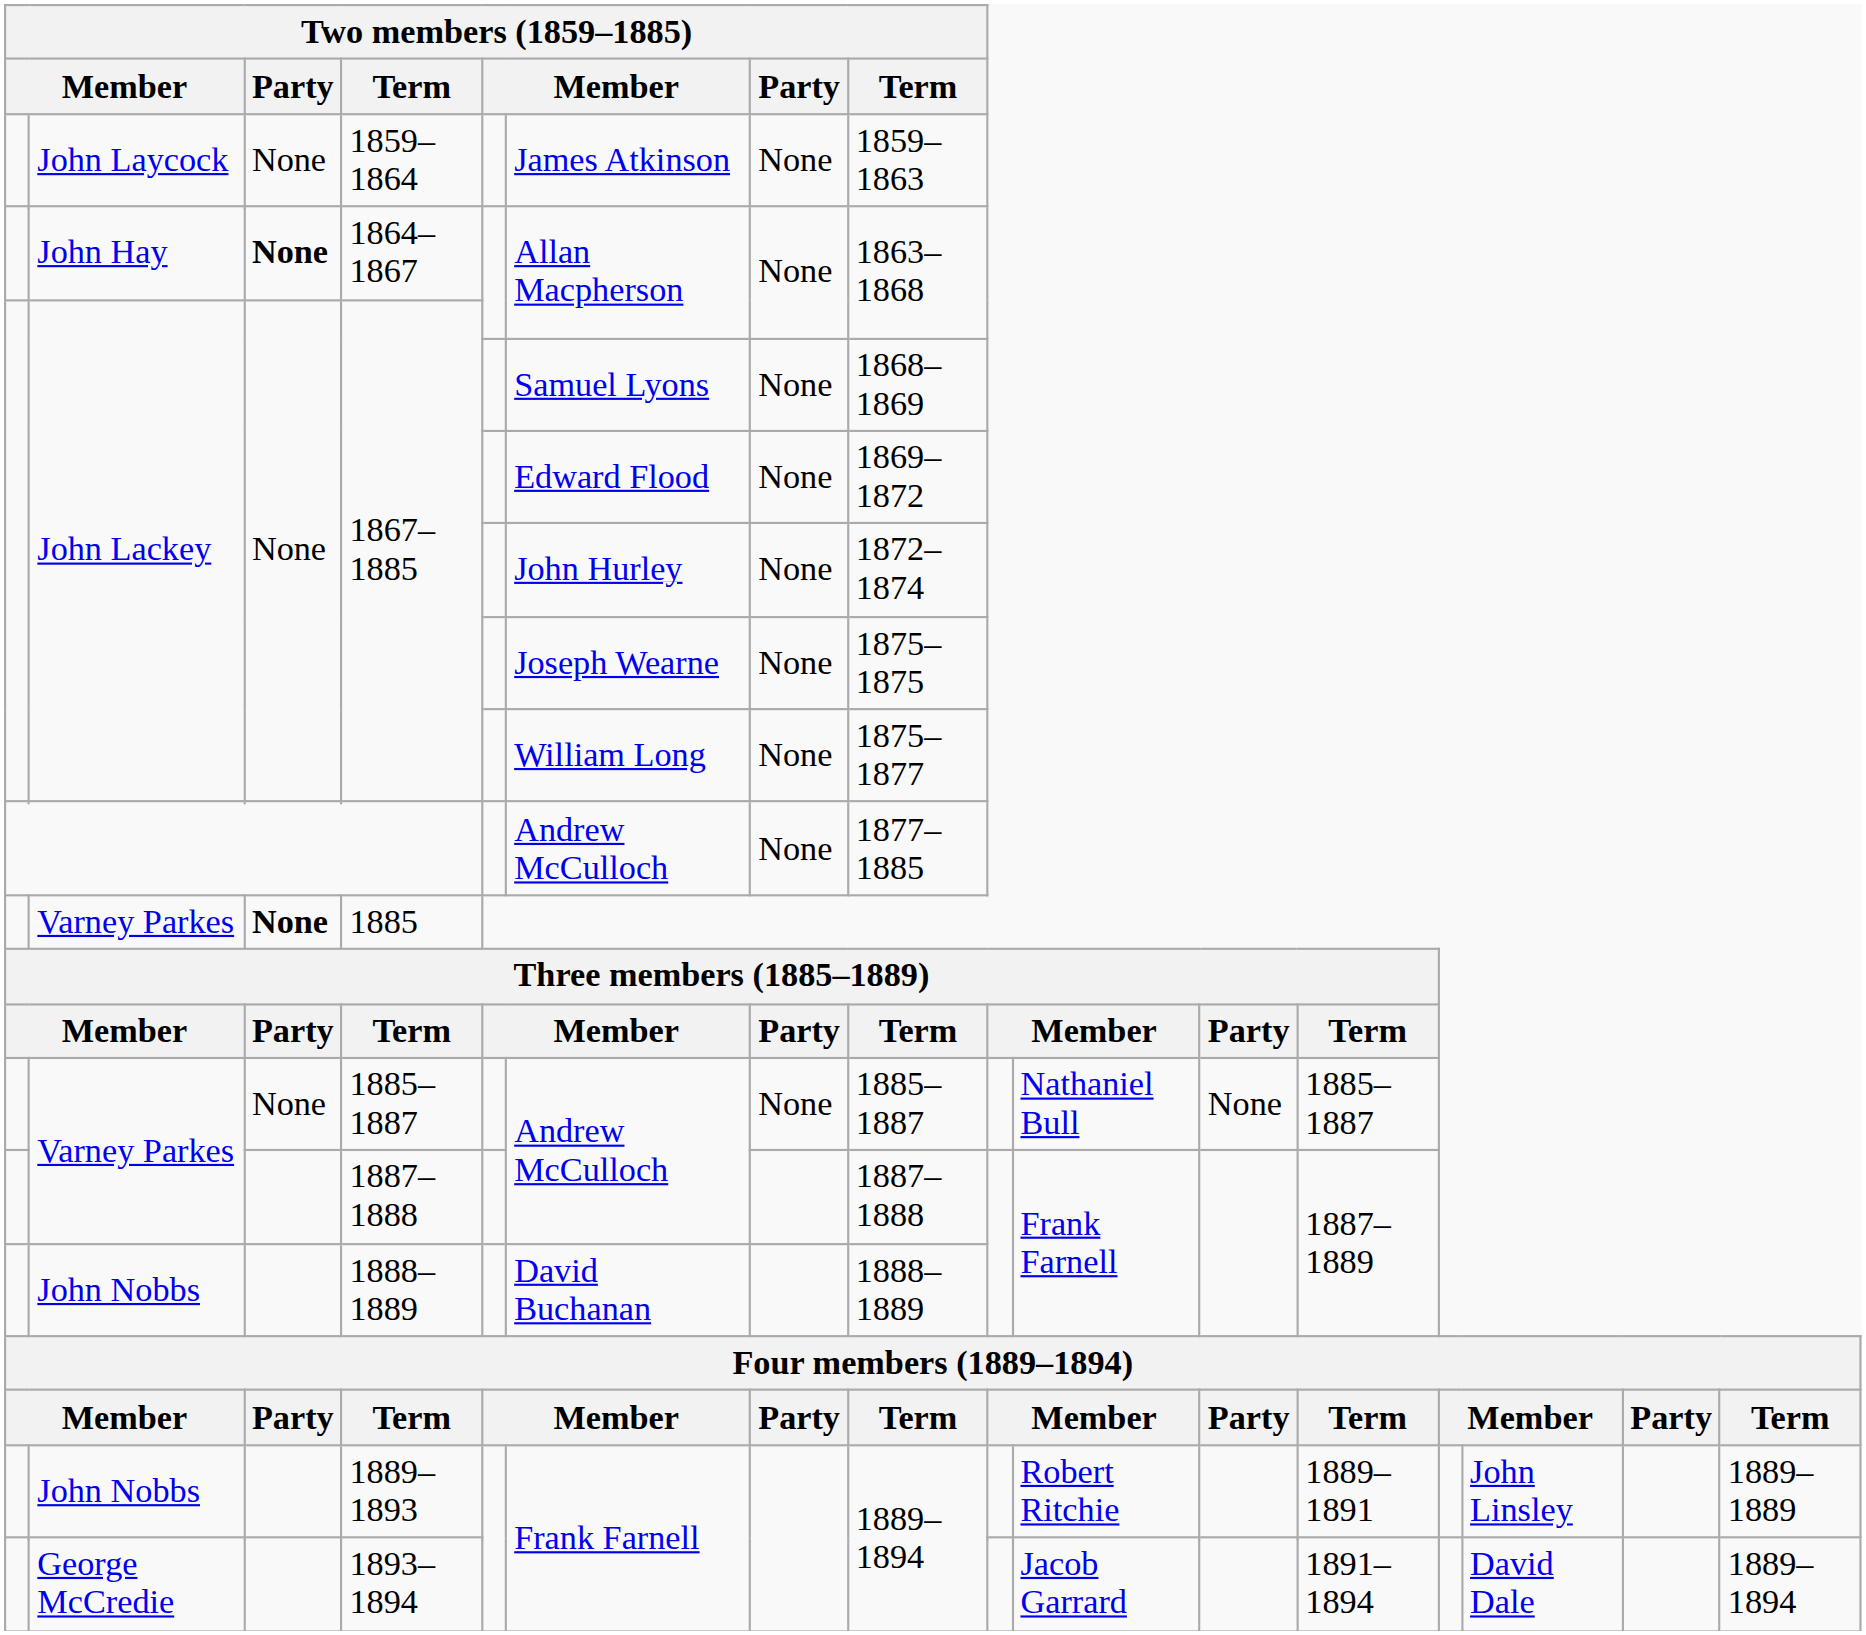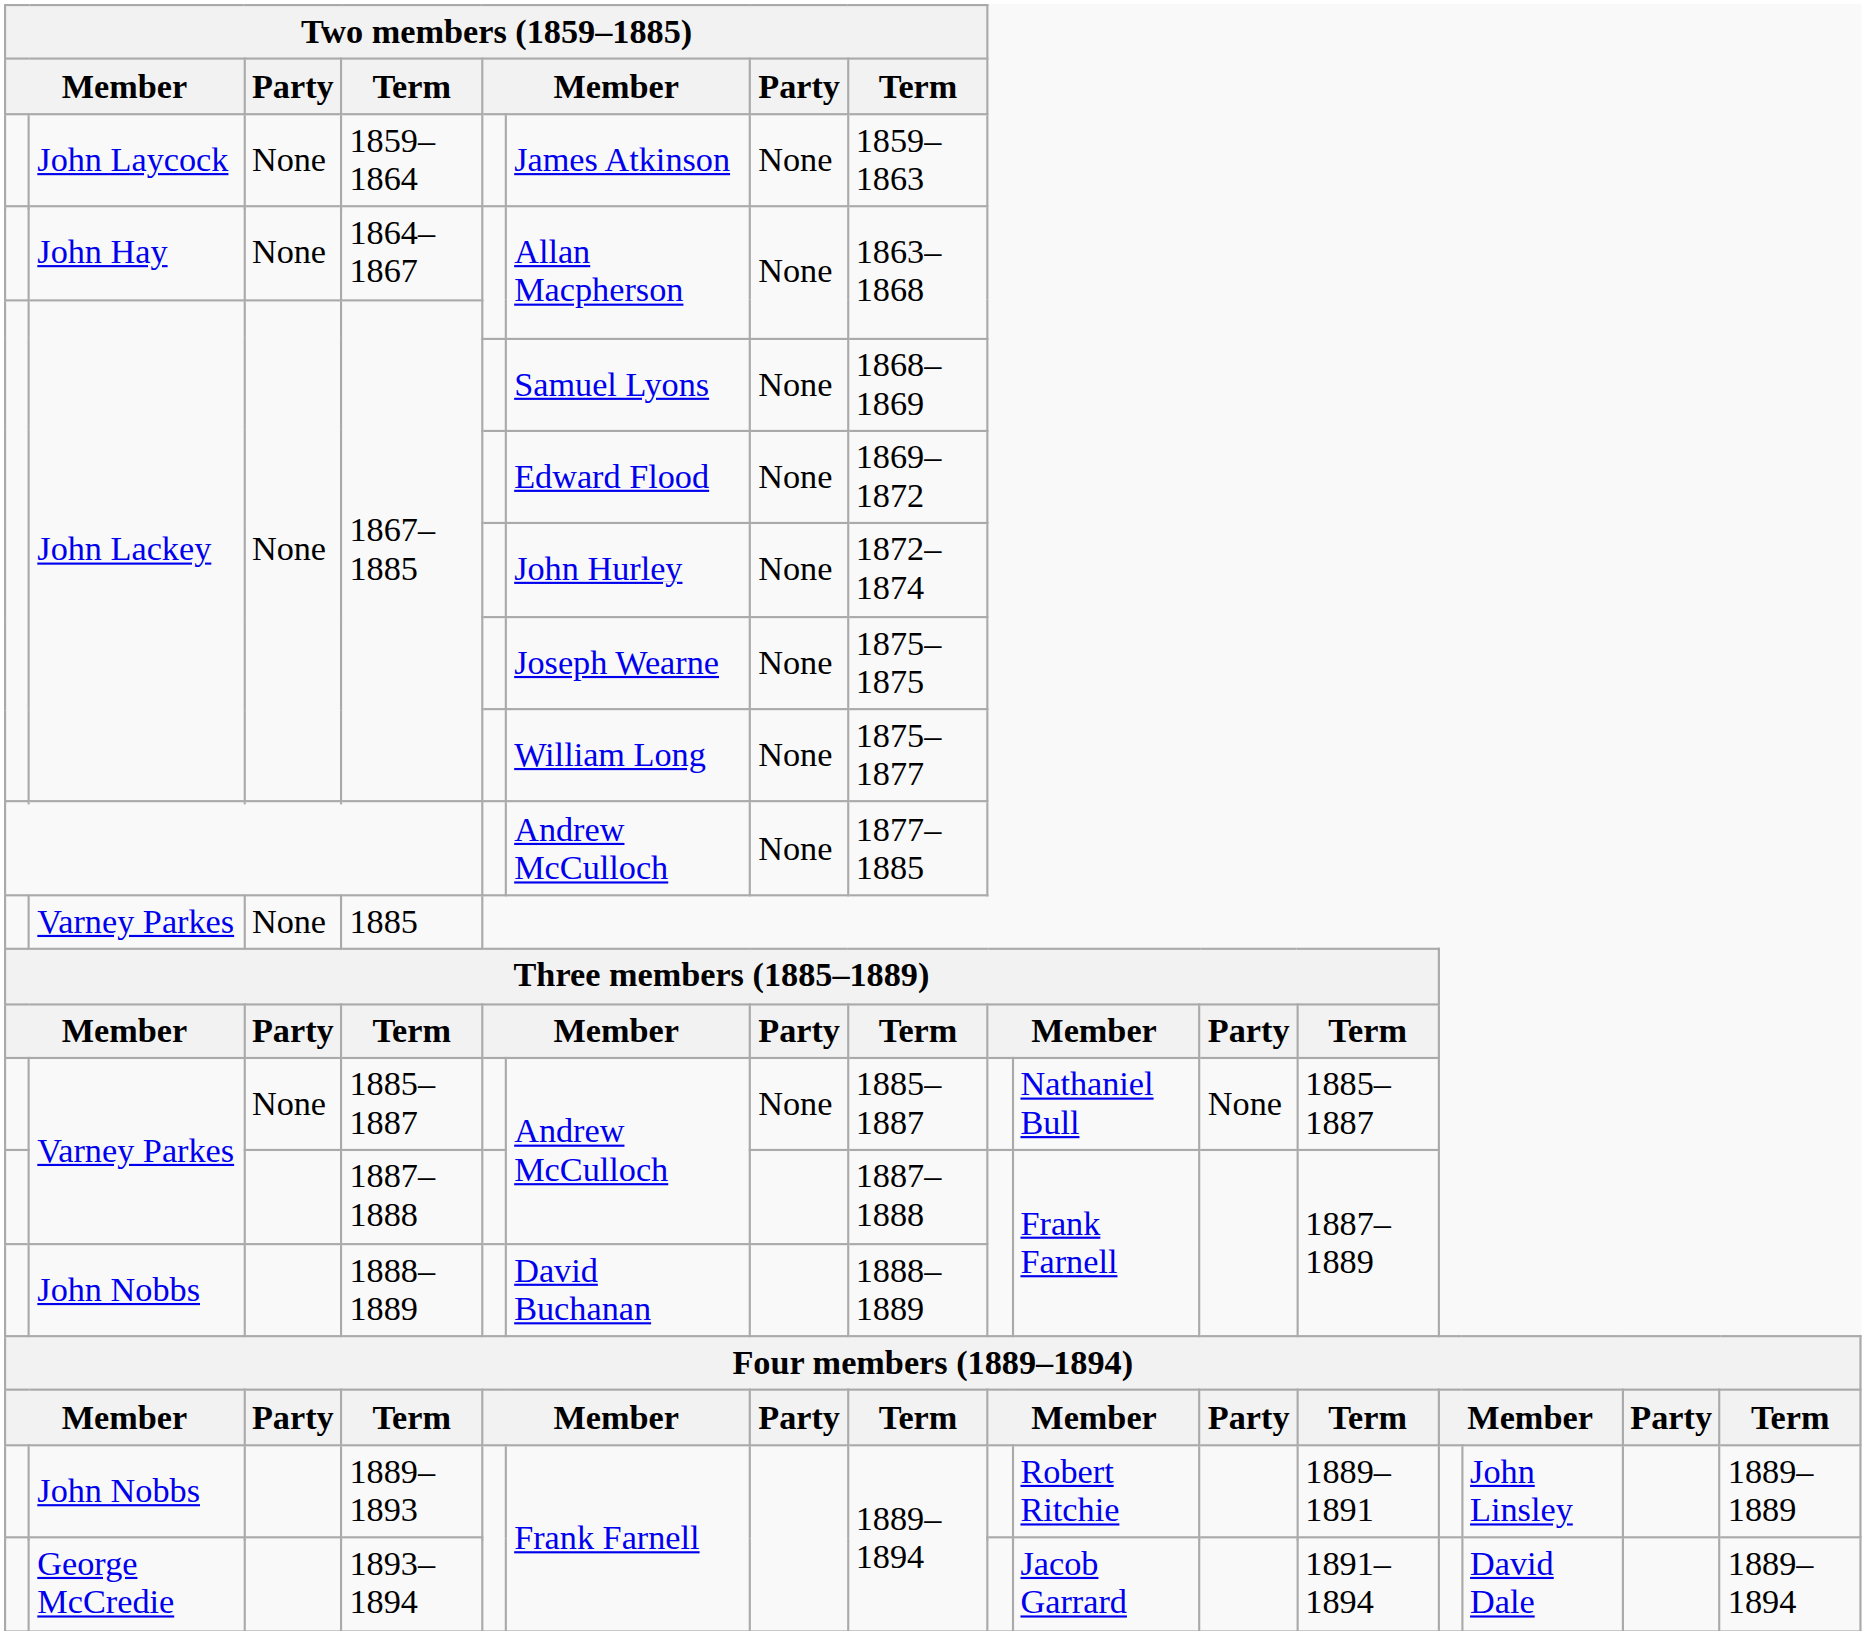(290, 252) bold -> (289, 252) normal
(290, 921) bold -> (289, 921) normal
